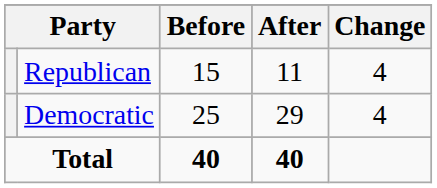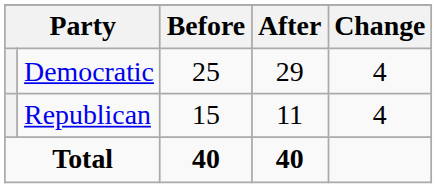rows swapped: (89, 114) <-> (88, 70)
